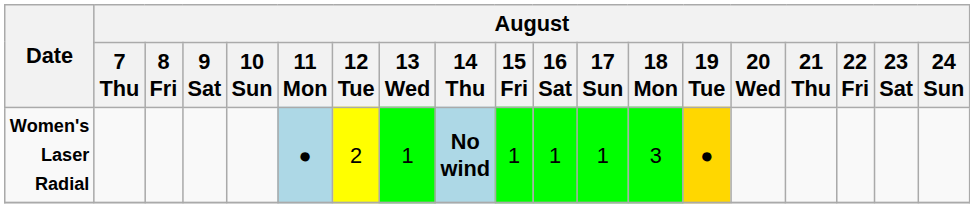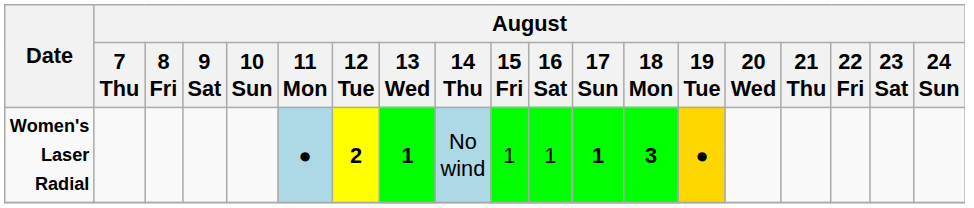(356, 155) normal -> (356, 155) bold
(408, 155) normal -> (408, 155) bold
(465, 155) bold -> (463, 155) normal
(603, 155) normal -> (598, 155) bold
(656, 155) normal -> (651, 155) bold
